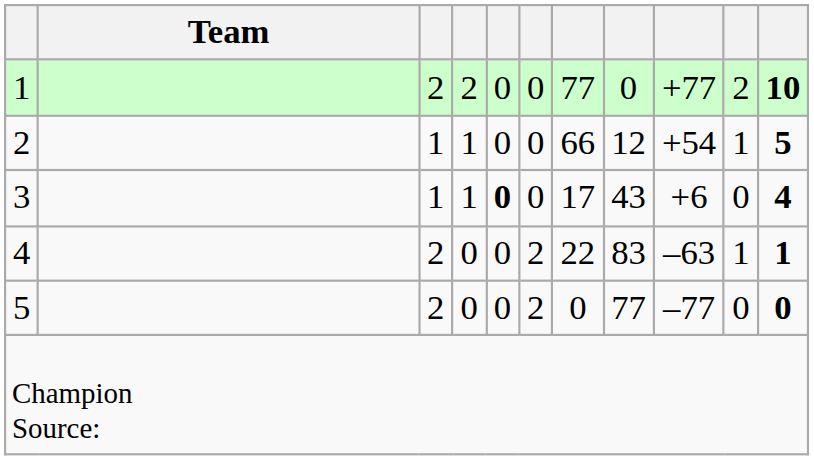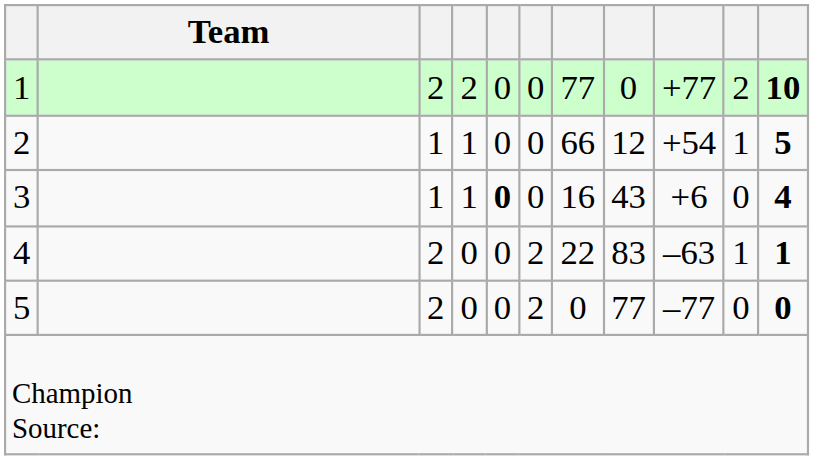(578, 197) 17 -> (578, 197) 16
